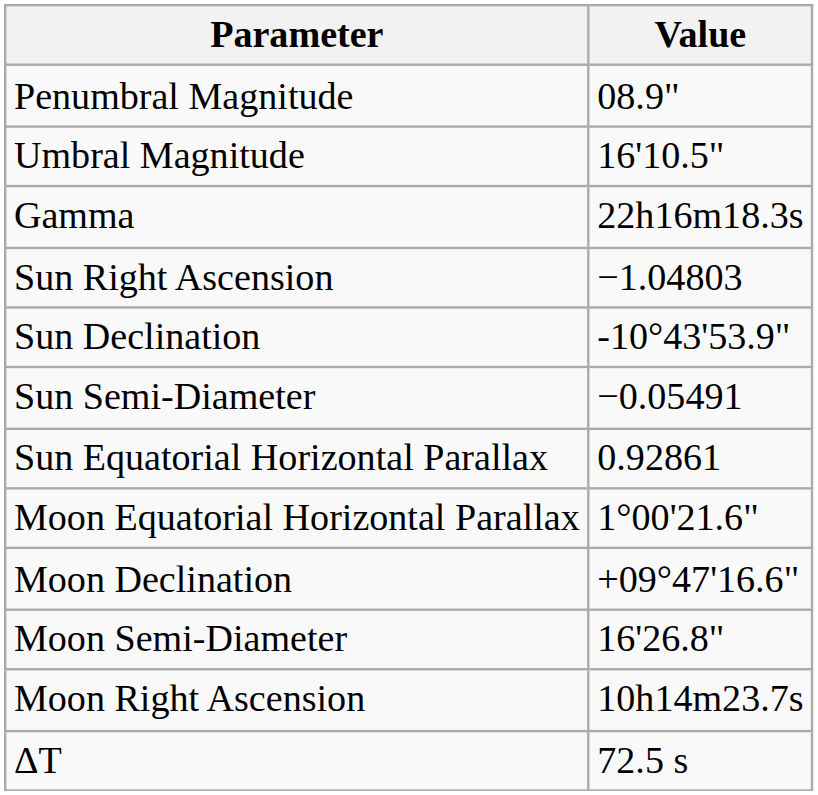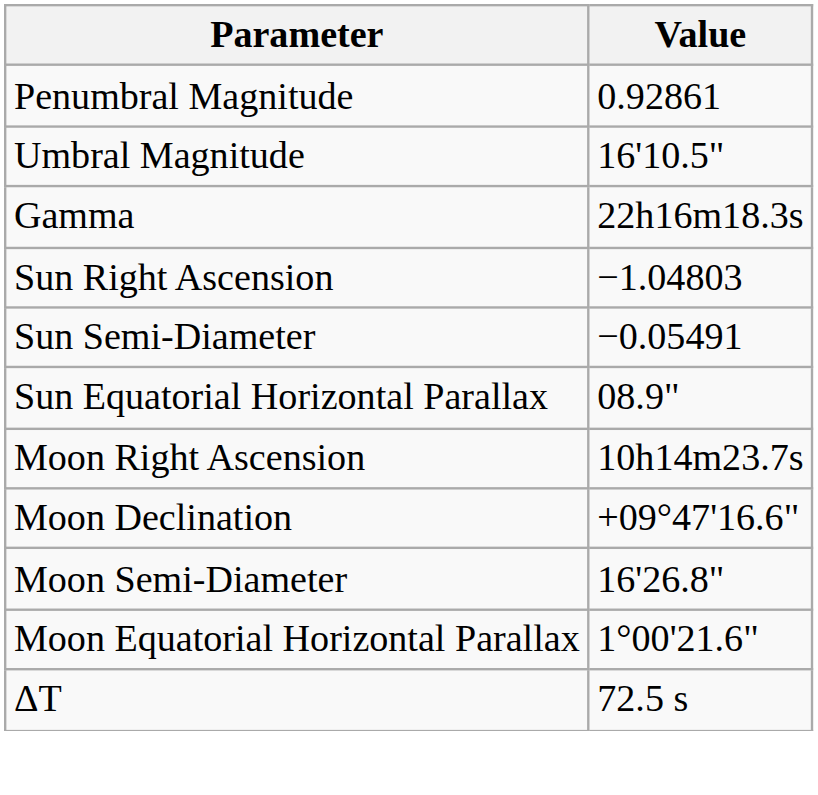(638, 95) 08.9" -> (659, 95) 0.92861
- row: (137, 336)
(659, 457) 0.92861 -> (638, 397) 08.9"
rows swapped: (190, 699) <-> (297, 517)
